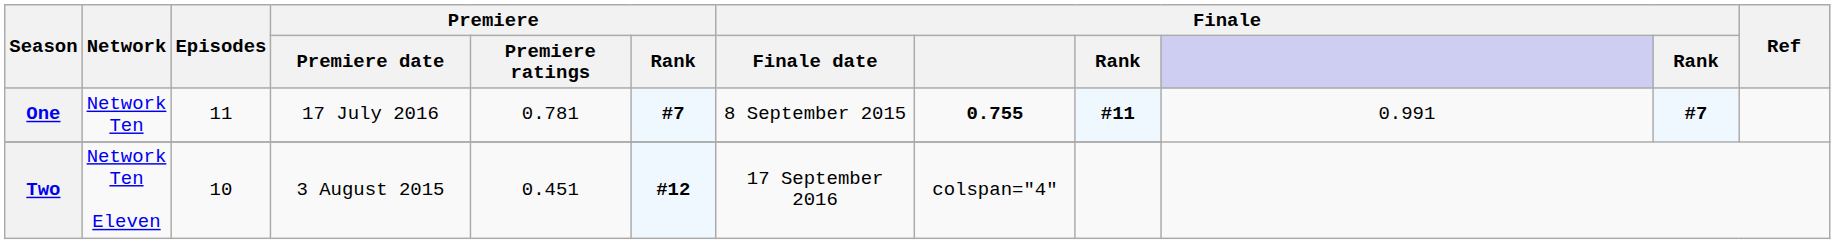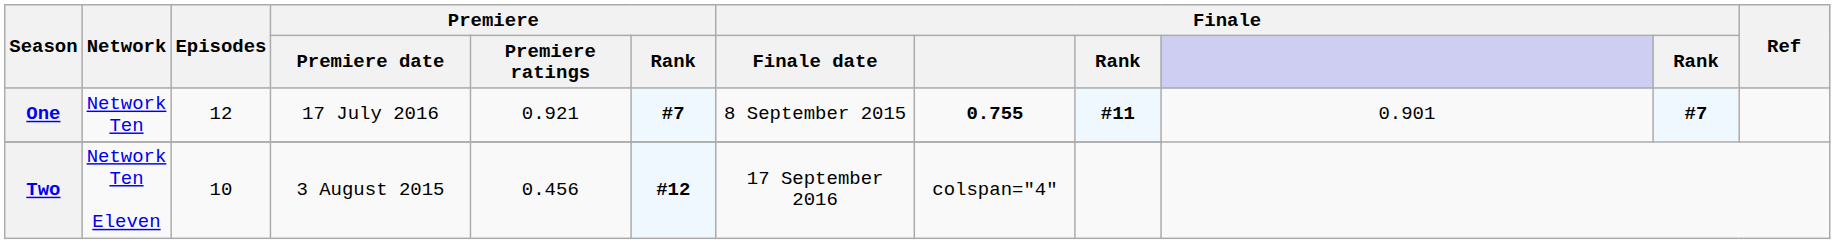(221, 115) 11 -> (221, 115) 12
(550, 115) 0.781 -> (550, 115) 0.921
(1407, 115) 0.991 -> (1407, 115) 0.901
(550, 190) 0.451 -> (550, 190) 0.456
